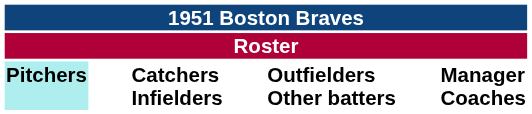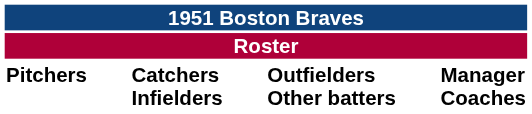(47, 74) paleturquoise background -> (47, 74) no background
